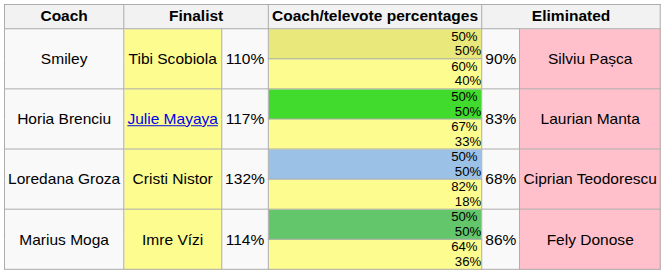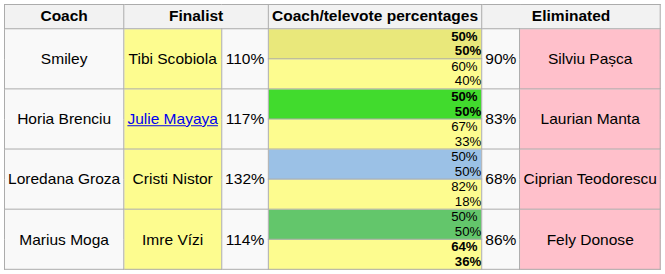(375, 44) normal -> (375, 44) bold
(375, 104) normal -> (375, 104) bold
(375, 255) normal -> (375, 255) bold
